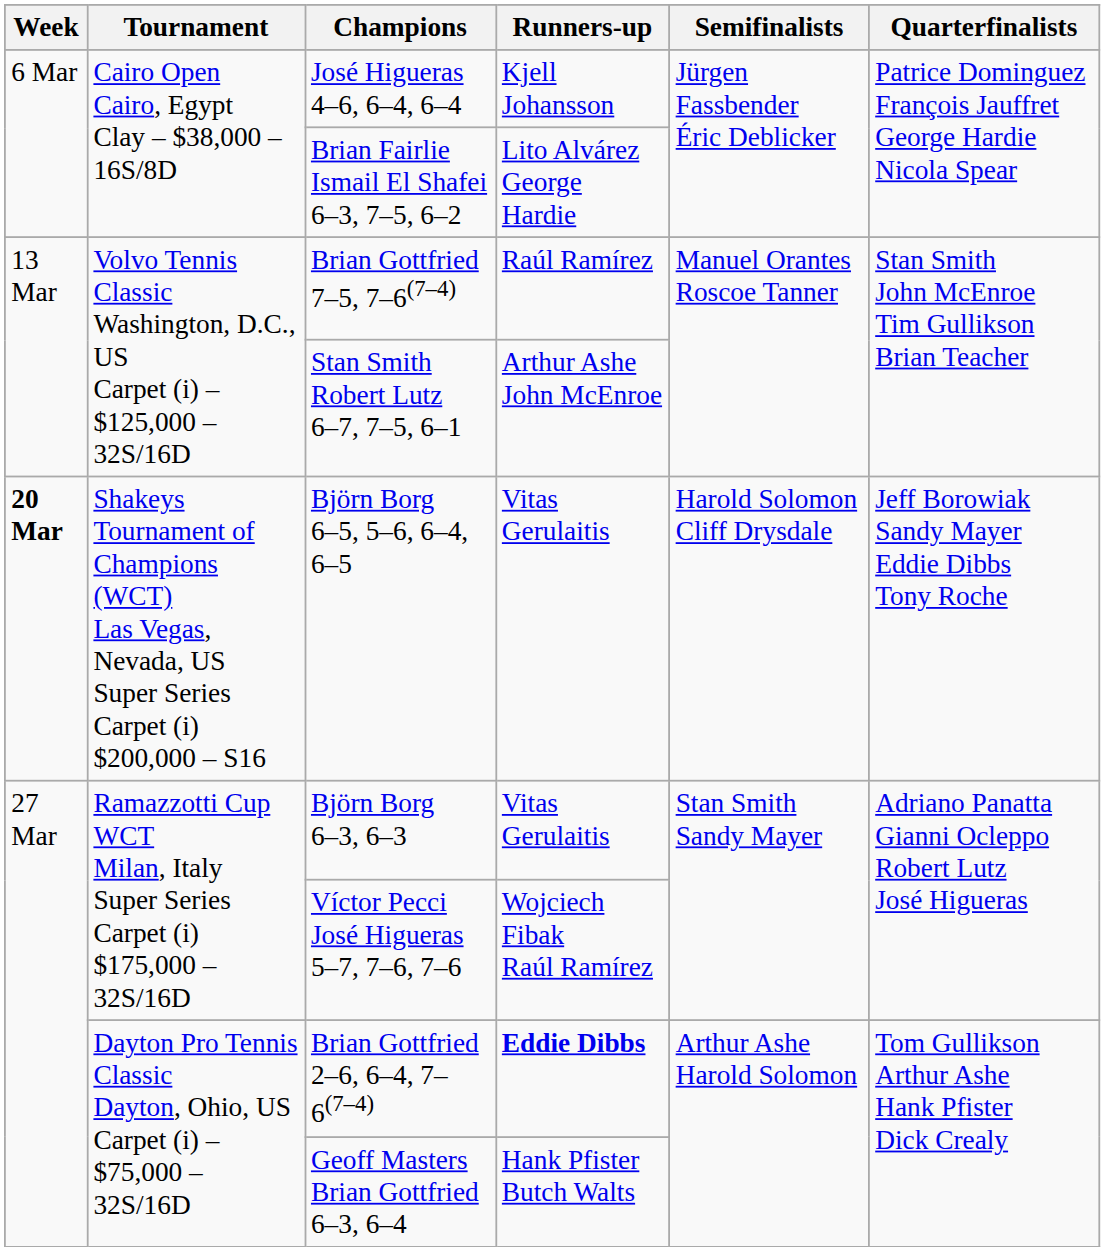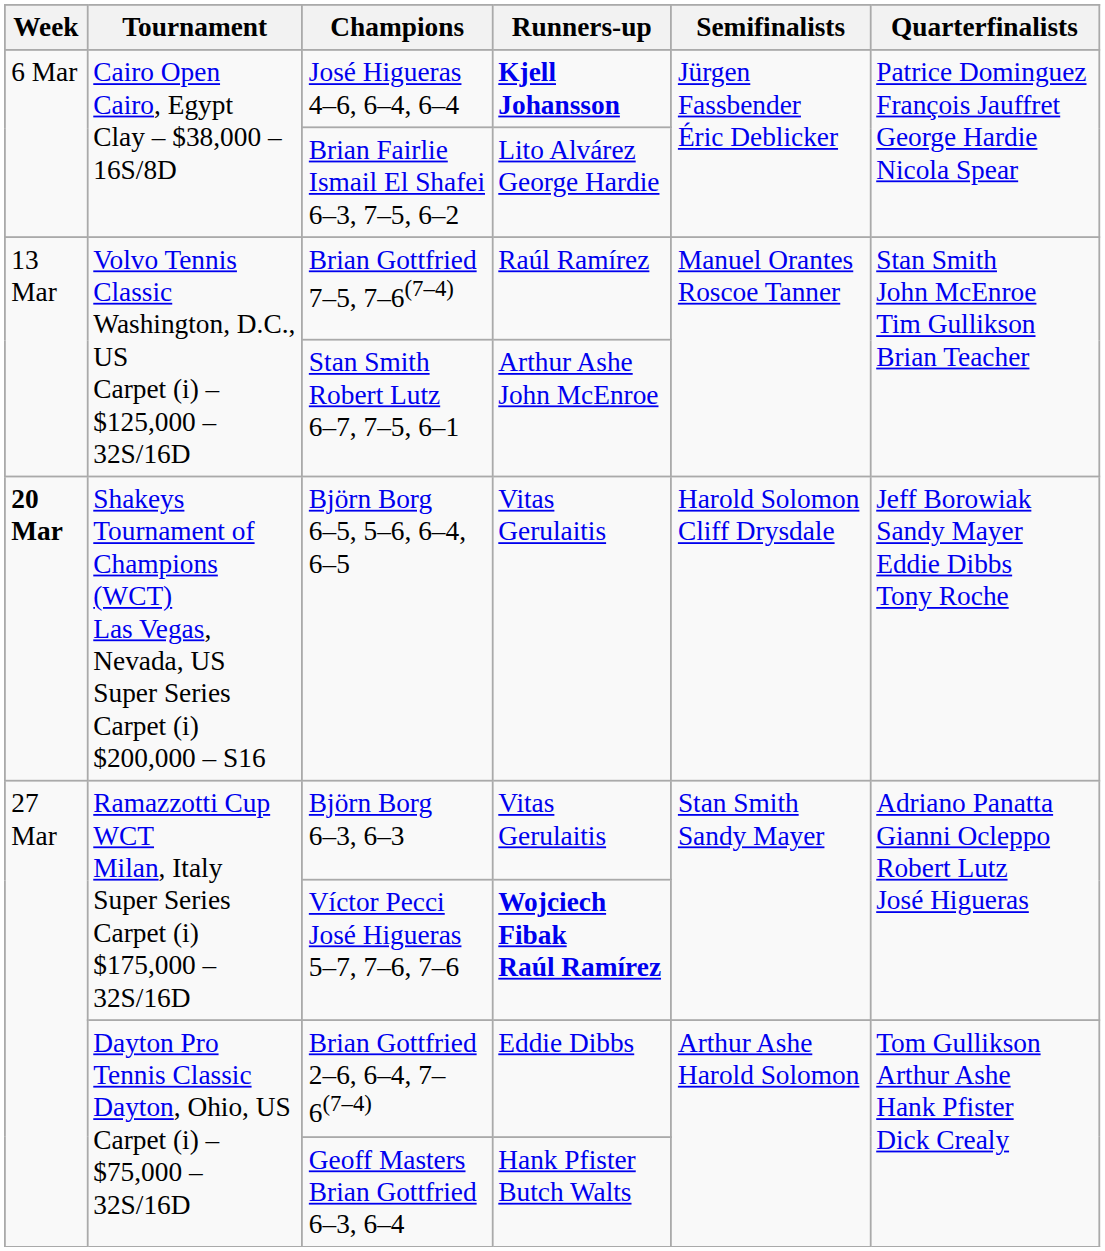(558, 88) normal -> (559, 88) bold
(577, 935) normal -> (580, 935) bold
(574, 1043) bold -> (566, 1043) normal
